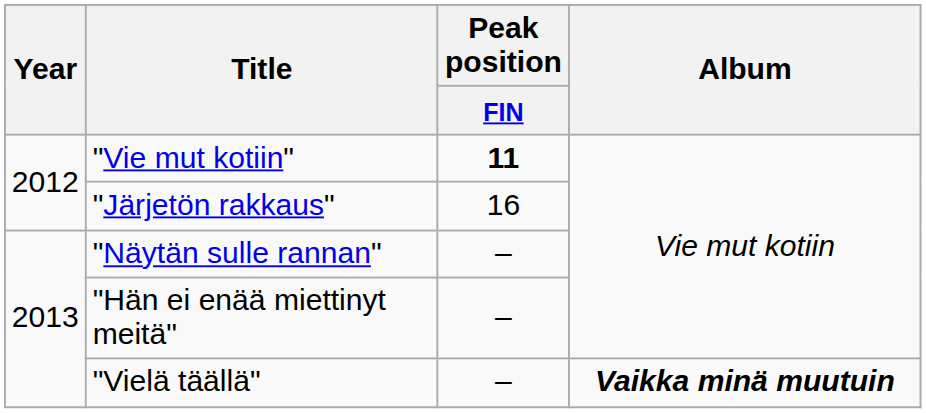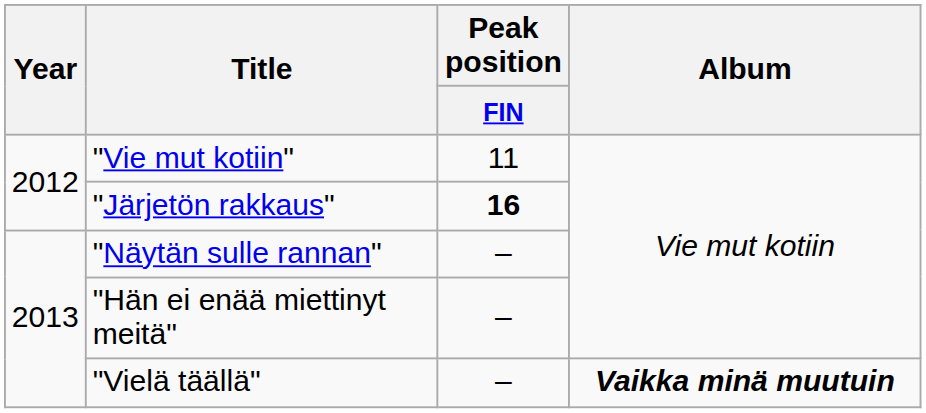(503, 157) bold -> (503, 157) normal
(503, 205) normal -> (503, 205) bold
